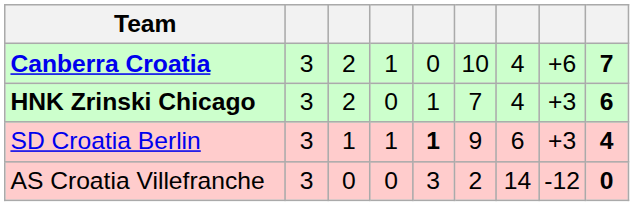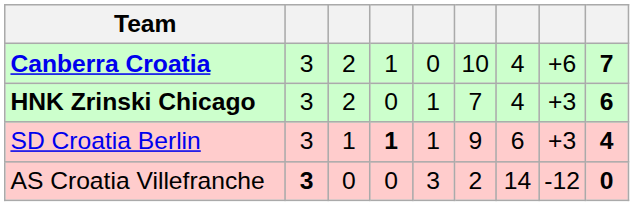(391, 141) normal -> (391, 141) bold
(433, 141) bold -> (433, 141) normal
(307, 180) normal -> (307, 180) bold
